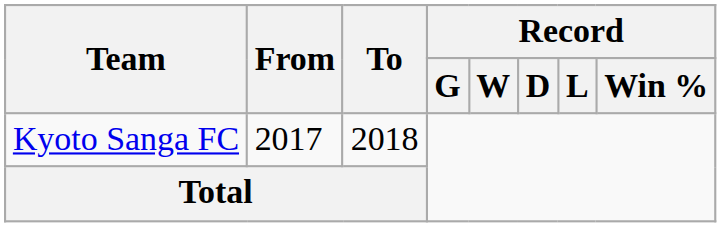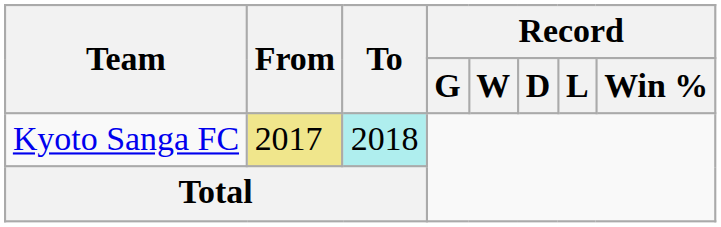(289, 138) no background -> (289, 138) khaki background
(385, 138) no background -> (385, 138) paleturquoise background
